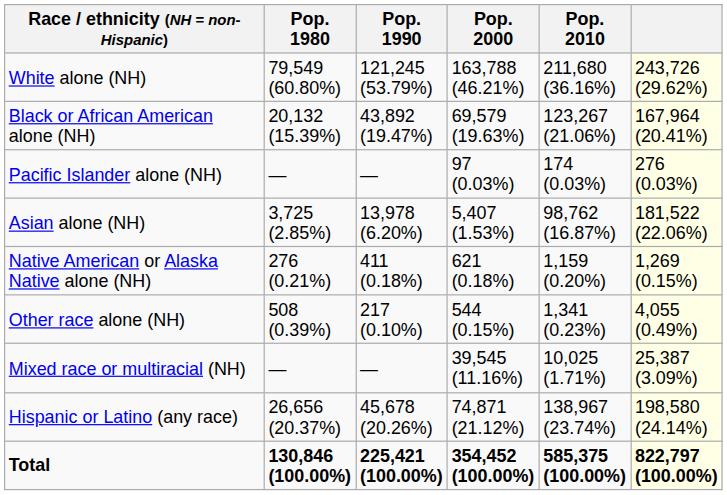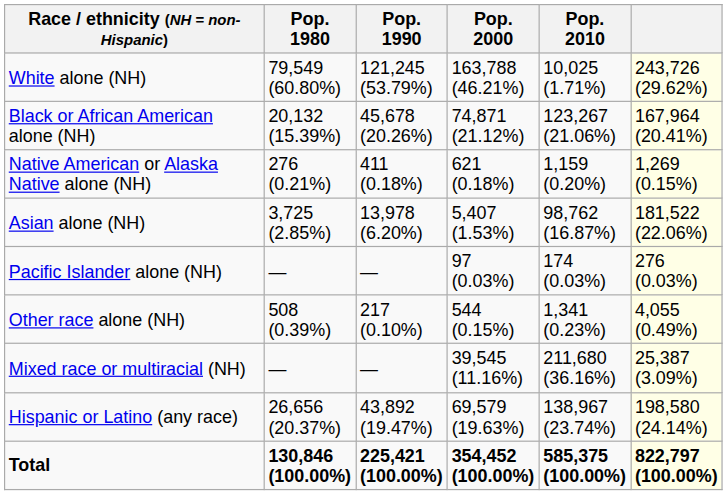(580, 77) 211,680 (36.16%) -> (575, 77) 10,025 (1.71%)
(396, 126) 43,892 (19.47%) -> (396, 126) 45,678 (20.26%)
(488, 126) 69,579 (19.63%) -> (488, 126) 74,871 (21.12%)
rows swapped: (113, 271) <-> (115, 174)
(575, 368) 10,025 (1.71%) -> (580, 368) 211,680 (36.16%)
(396, 417) 45,678 (20.26%) -> (396, 417) 43,892 (19.47%)
(488, 417) 74,871 (21.12%) -> (488, 417) 69,579 (19.63%)
